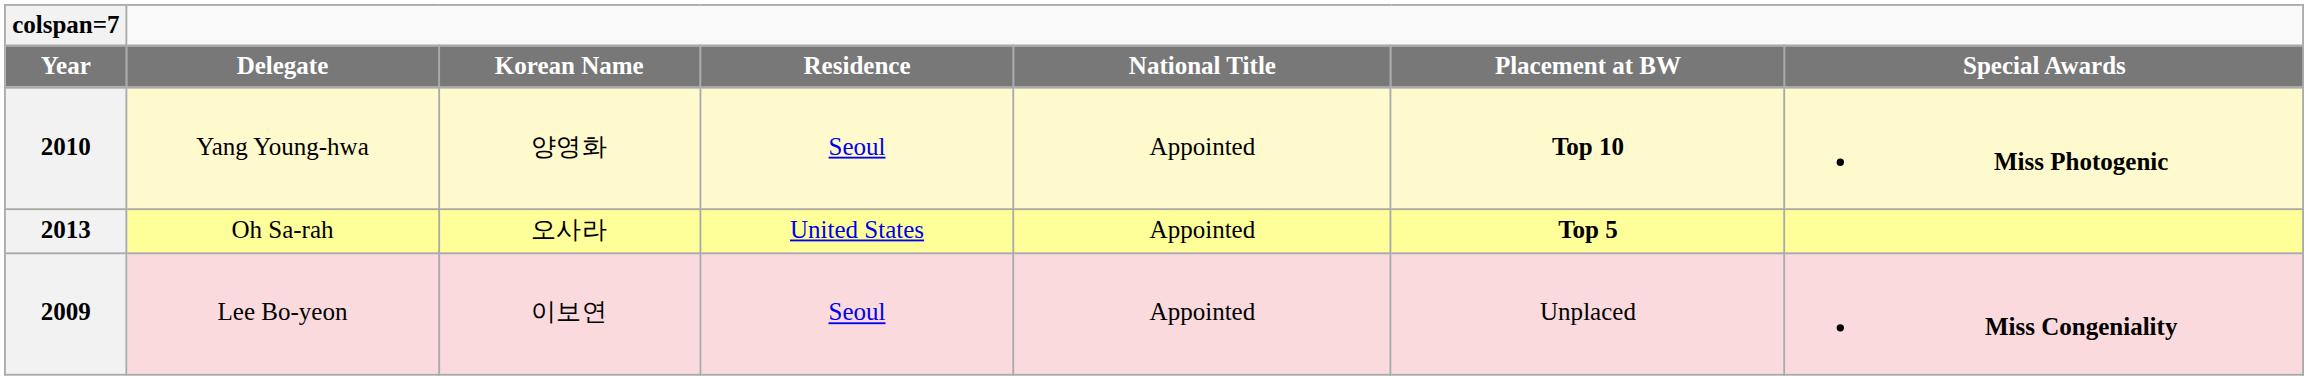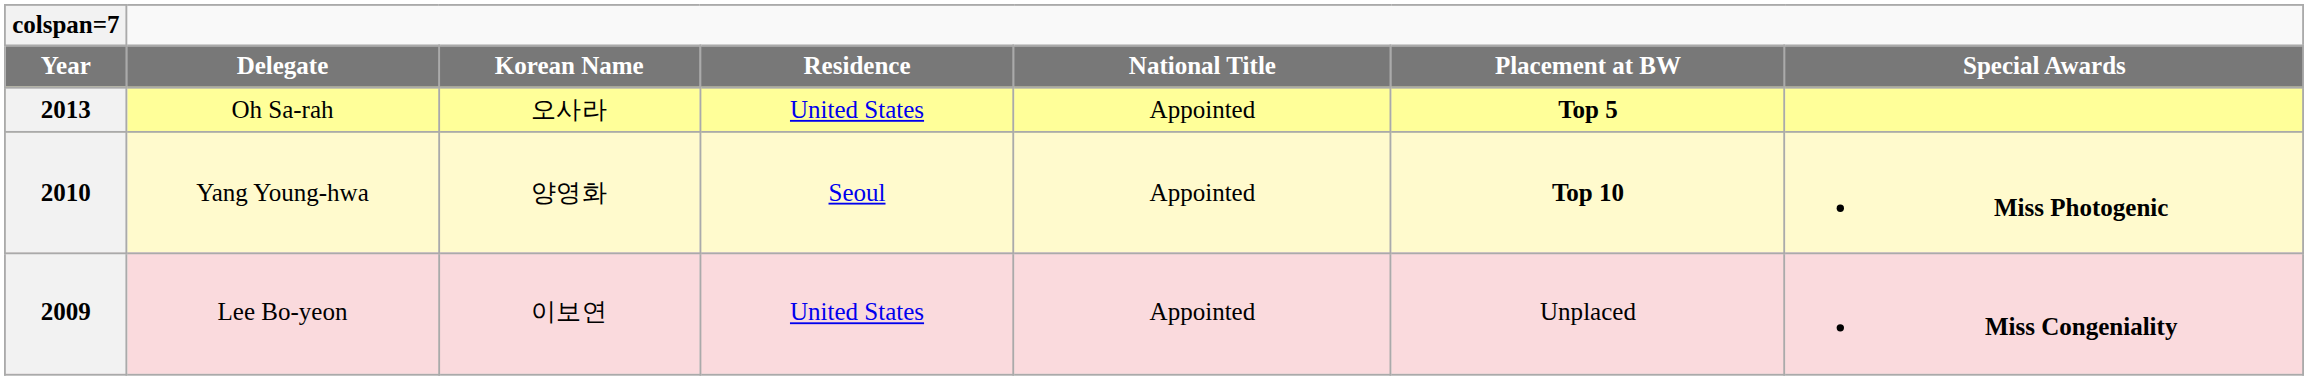rows swapped: (66, 229) <-> (66, 147)
(857, 312) Seoul -> (857, 312) United States
